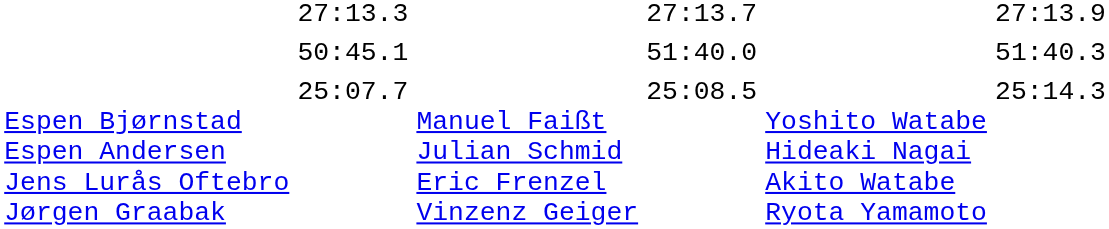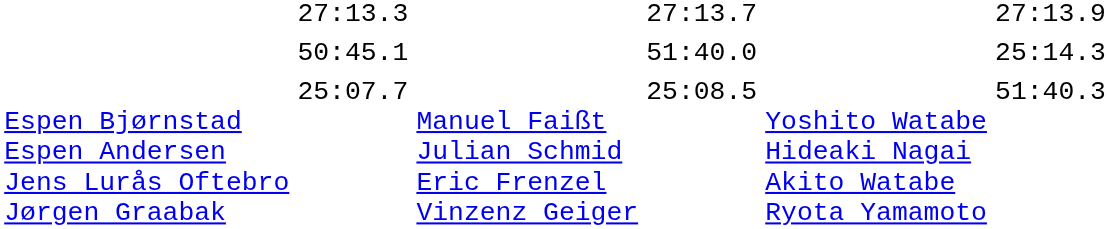(1050, 53) 51:40.3 -> (1050, 53) 25:14.3
(1050, 91) 25:14.3 -> (1050, 91) 51:40.3
